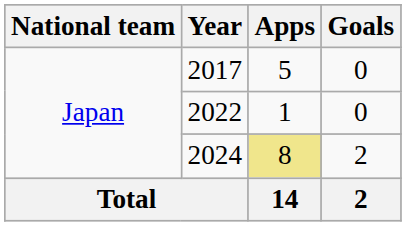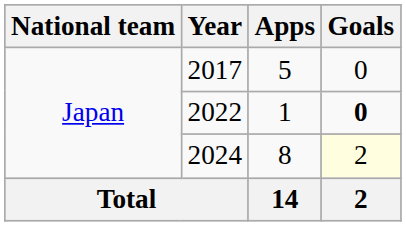(361, 112) normal -> (361, 112) bold
(285, 155) khaki background -> (285, 155) no background
(361, 155) no background -> (361, 155) lightyellow background
